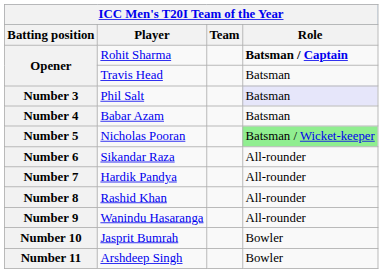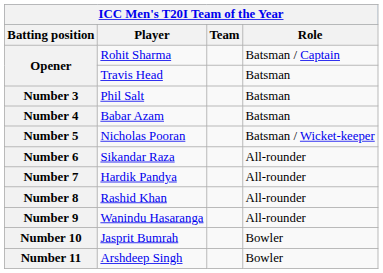(297, 55) bold -> (293, 55) normal
(268, 95) lavender background -> (268, 95) no background
(310, 136) lightgreen background -> (310, 136) no background
